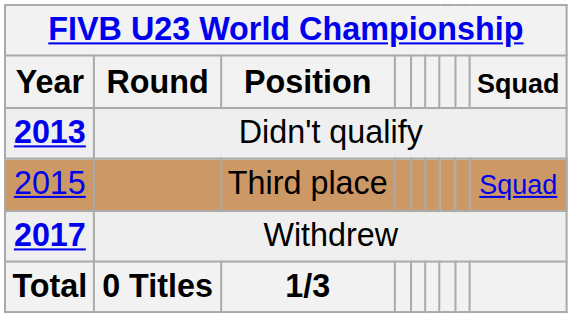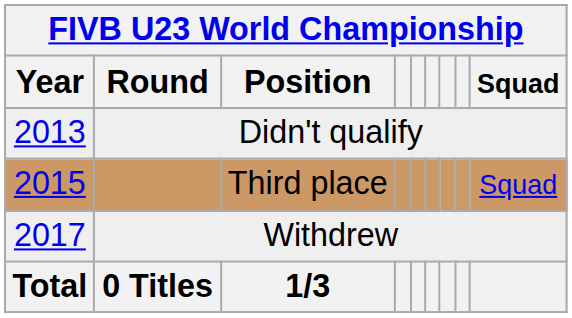(50, 132) bold -> (50, 132) normal
(50, 235) bold -> (50, 235) normal
